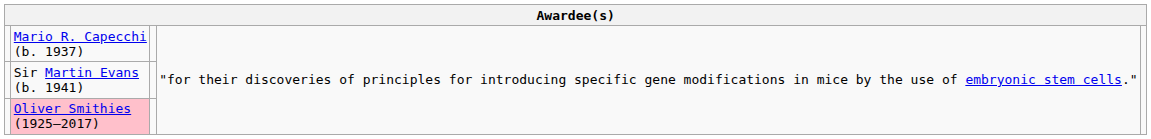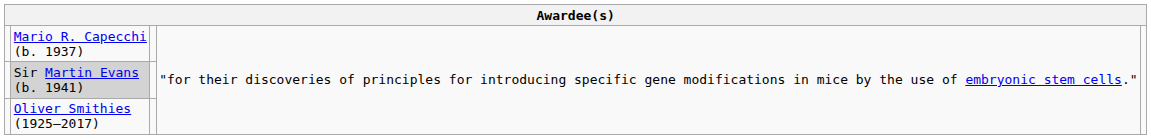(76, 80) no background -> (76, 80) lightgrey background
(72, 116) pink background -> (72, 116) no background
